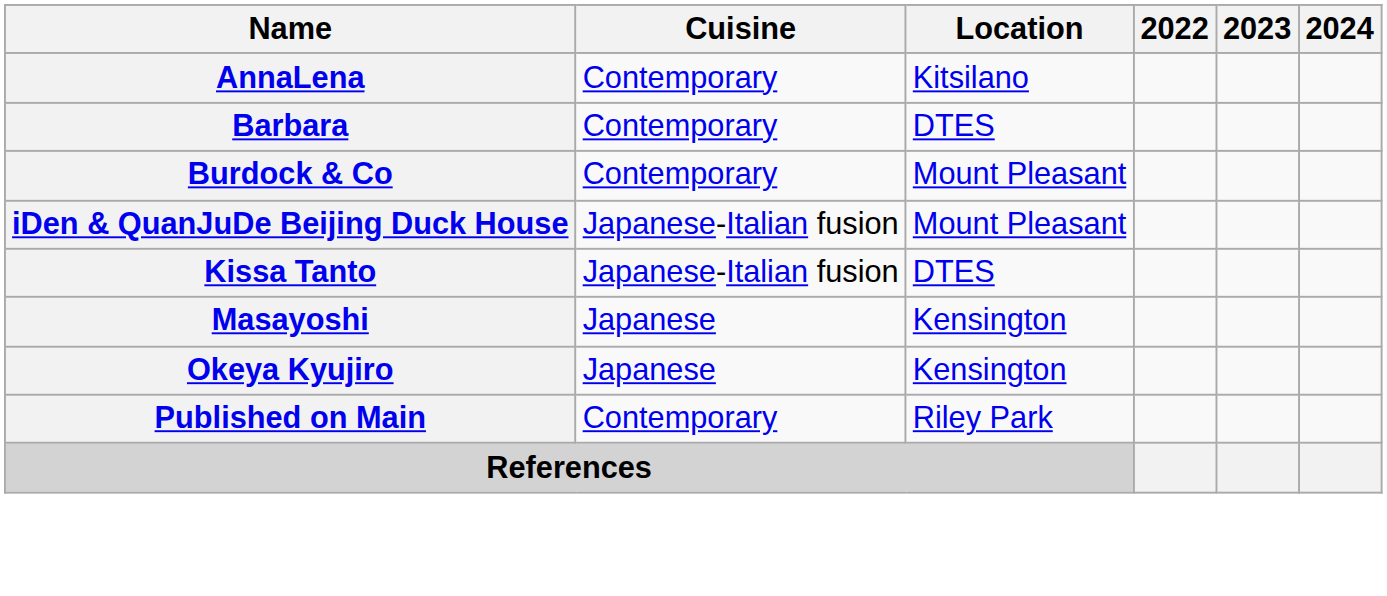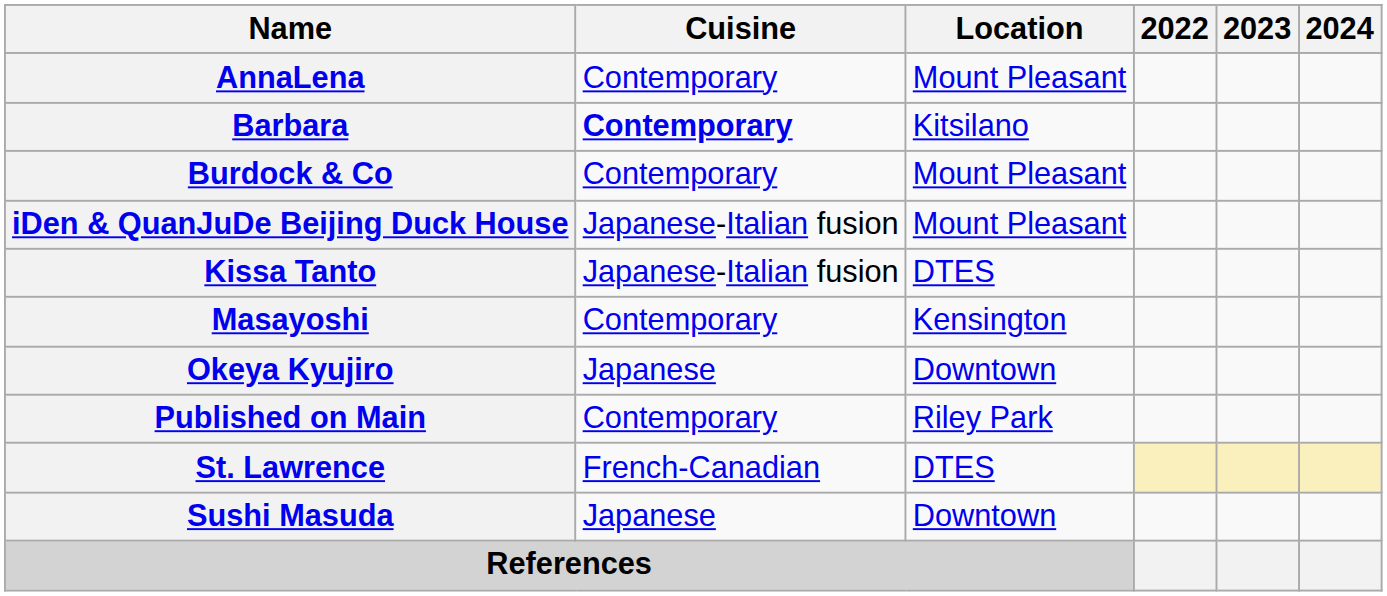(971, 77) Kitsilano -> (1020, 77) Mount Pleasant
(680, 126) normal -> (688, 126) bold
(954, 126) DTES -> (971, 126) Kitsilano
(649, 321) Japanese -> (680, 321) Contemporary
(990, 369) Kensington -> (985, 369) Downtown
+ row: (290, 467)
+ row: (290, 516)
